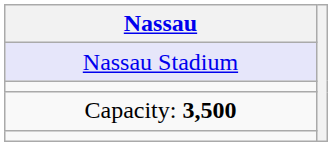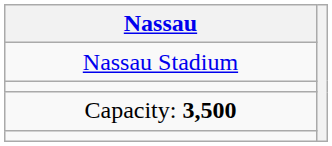(160, 61) lavender background -> (160, 61) no background
